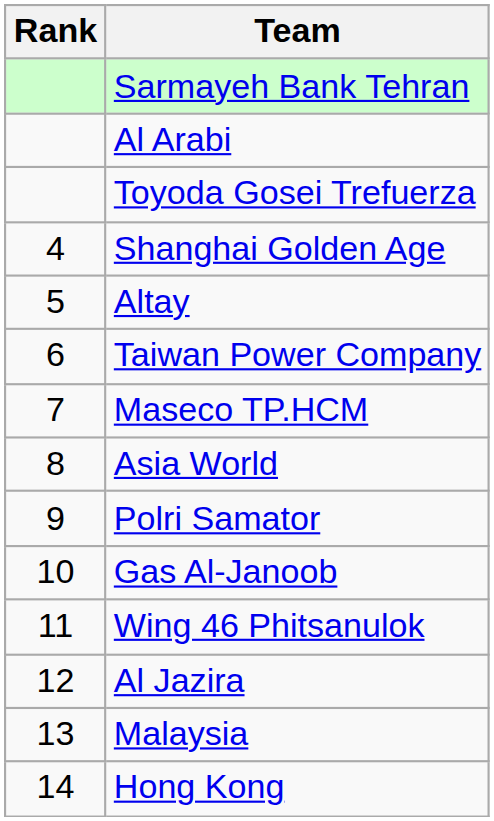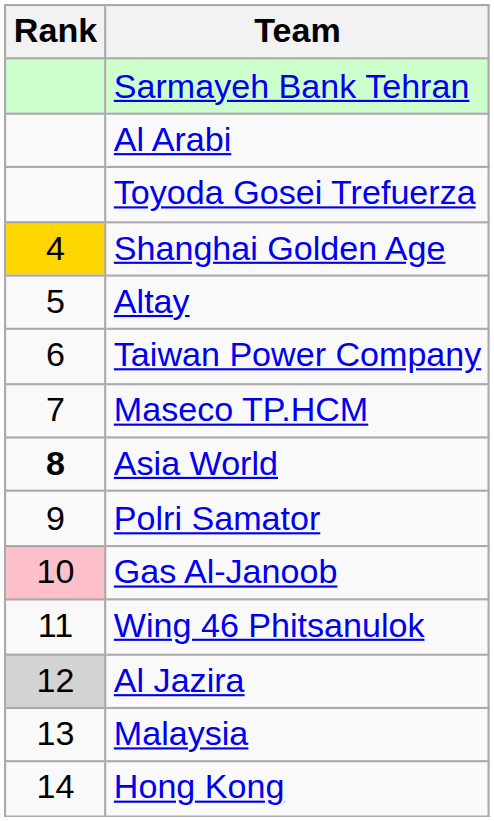(56, 247) no background -> (56, 247) gold background
(56, 463) normal -> (56, 463) bold
(56, 572) no background -> (56, 572) pink background
(56, 680) no background -> (56, 680) lightgrey background
